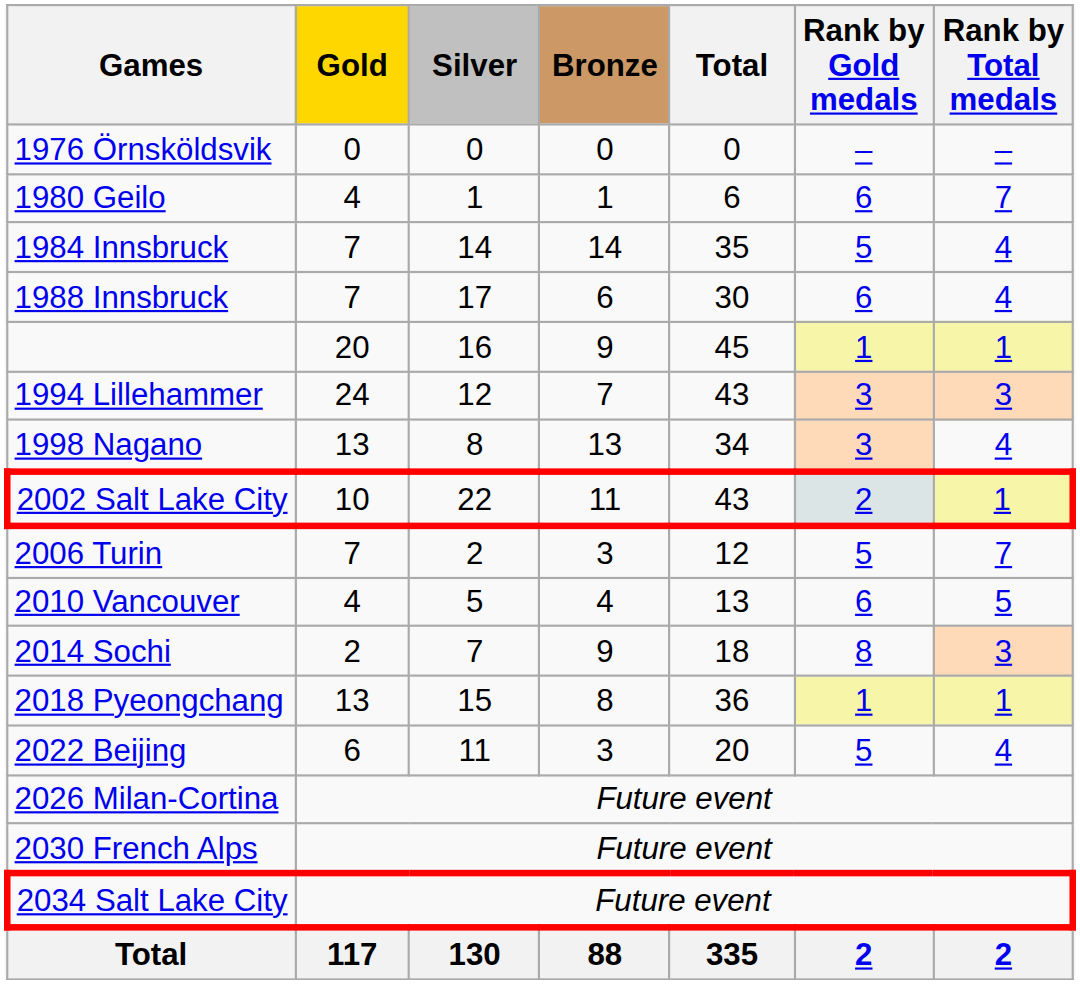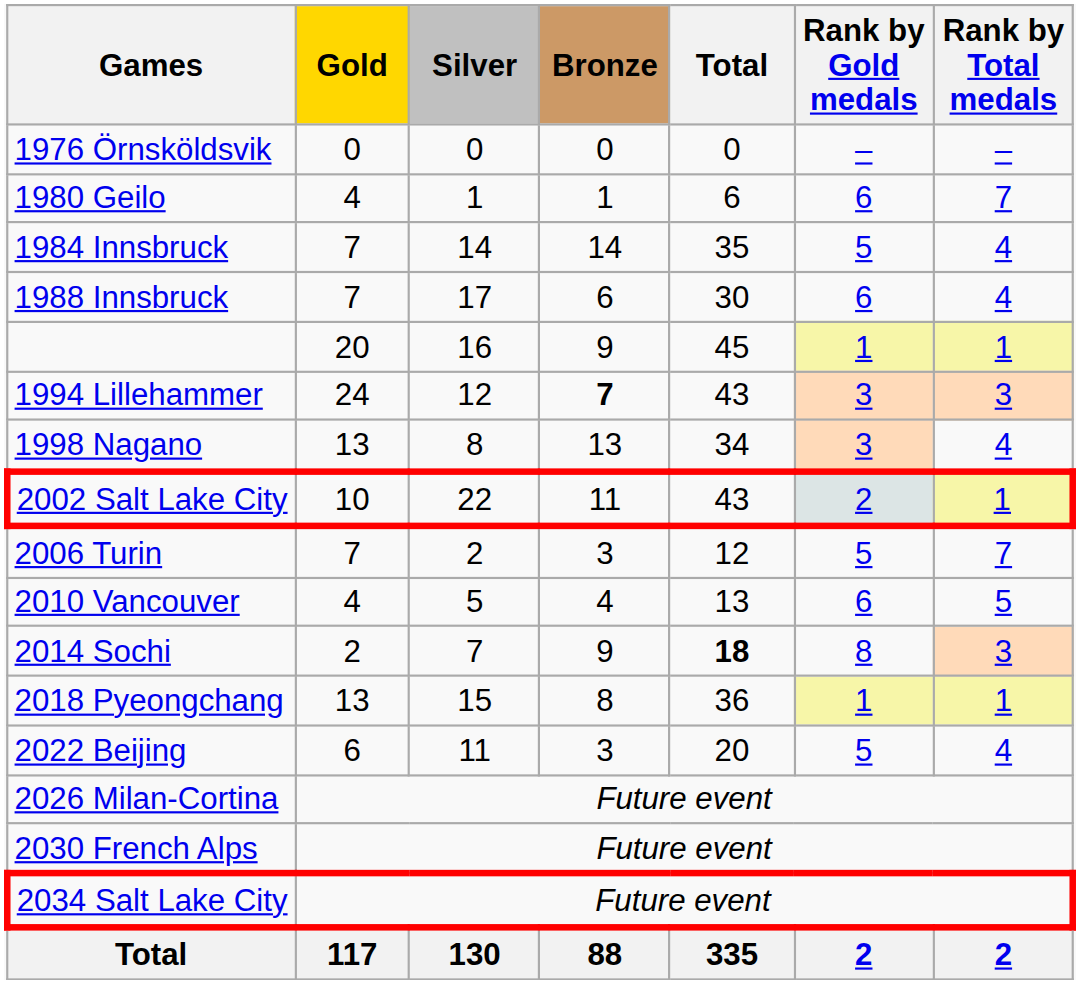(605, 396) normal -> (605, 396) bold
(732, 651) normal -> (732, 651) bold
